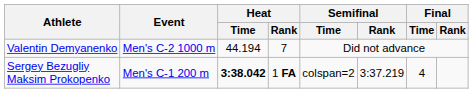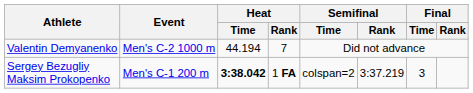(422, 73) 4 -> (422, 73) 3
